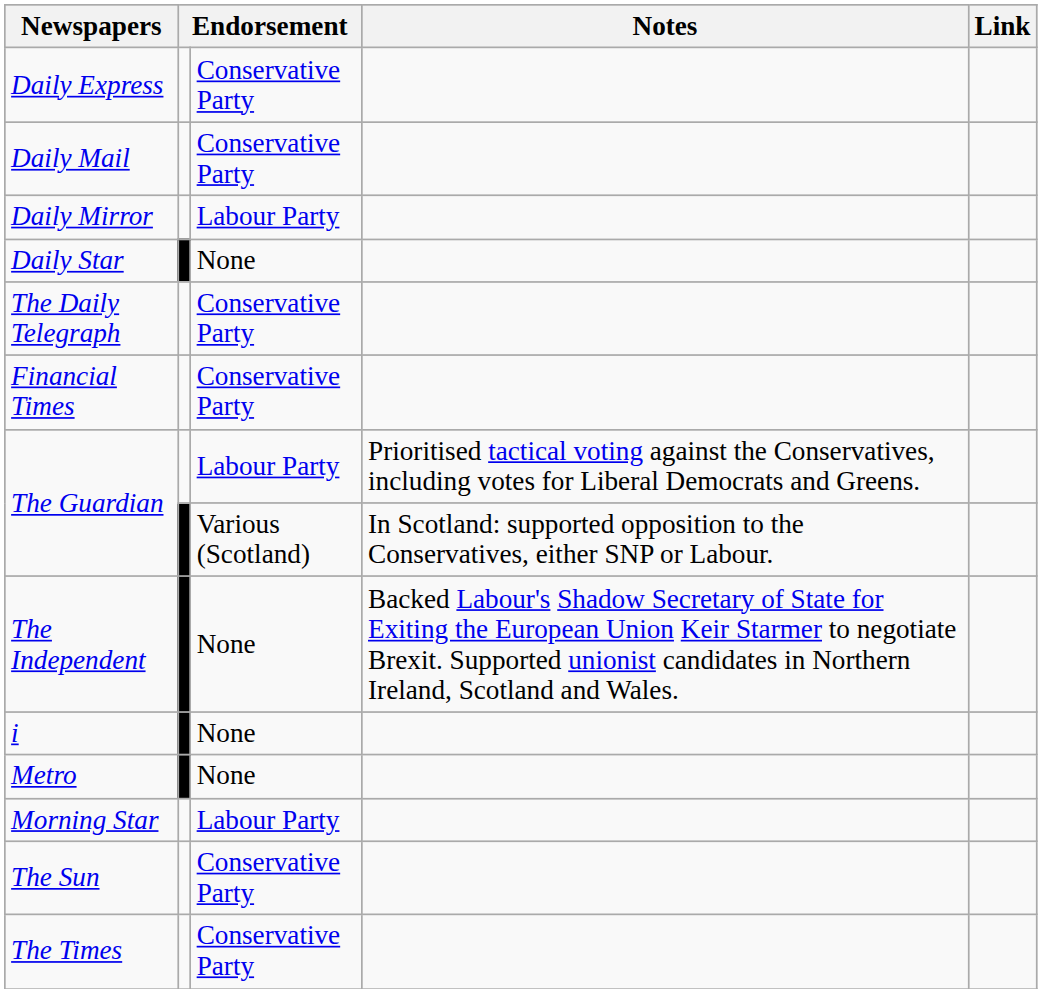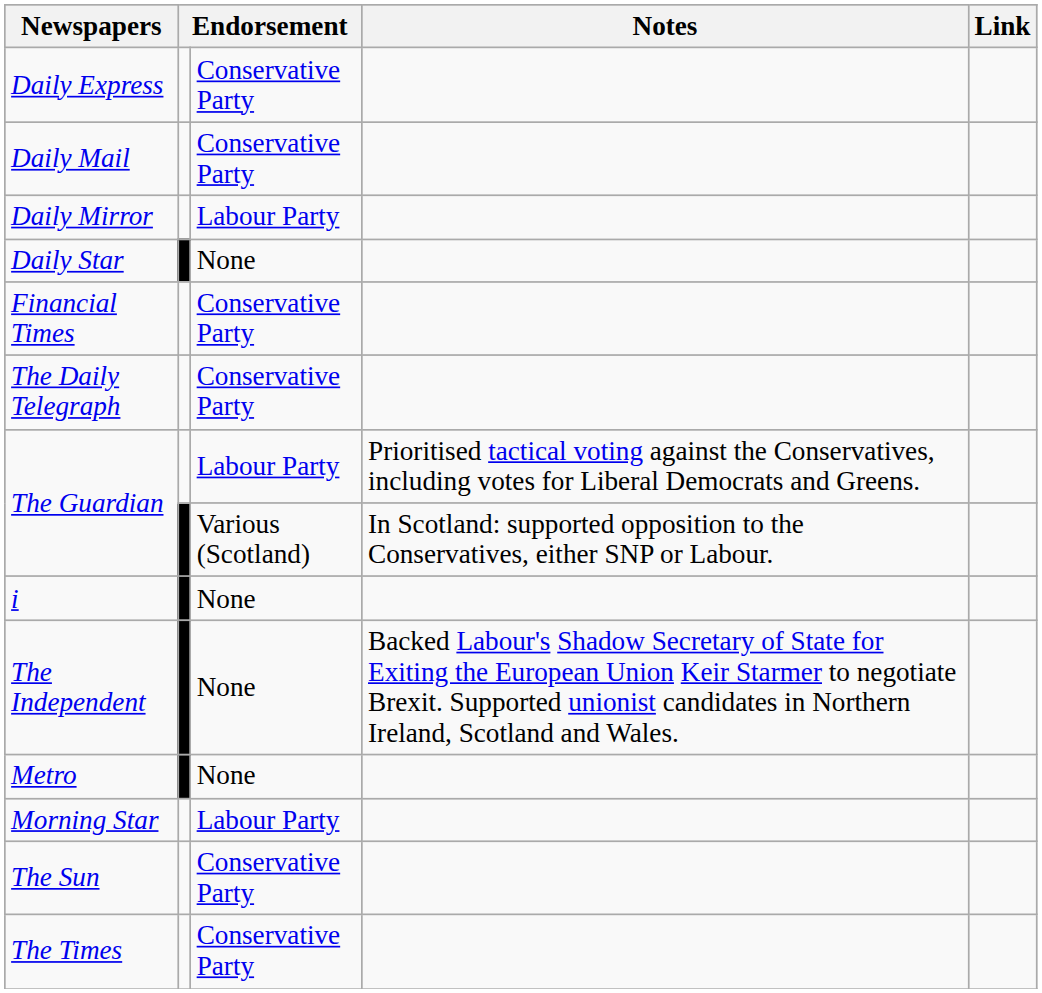rows swapped: (66, 318) <-> (64, 391)
rows swapped: (15, 732) <-> (78, 643)
